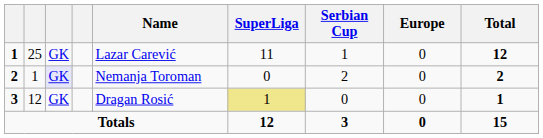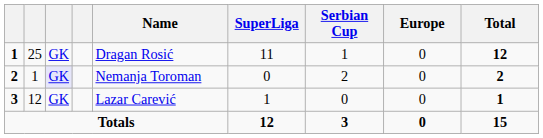(136, 54) Lazar Carević -> (134, 54) Dragan Rosić
(134, 99) Dragan Rosić -> (136, 99) Lazar Carević
(267, 99) khaki background -> (267, 99) no background
